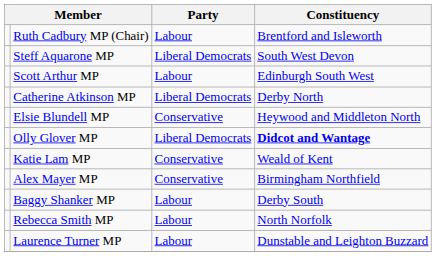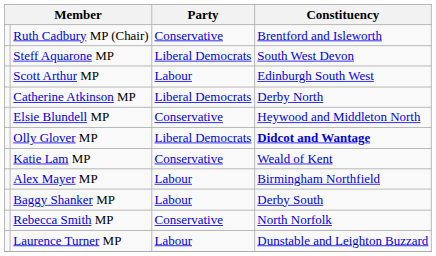(173, 35) Labour -> (189, 35) Conservative
(189, 179) Conservative -> (173, 179) Labour
(173, 220) Labour -> (189, 220) Conservative
